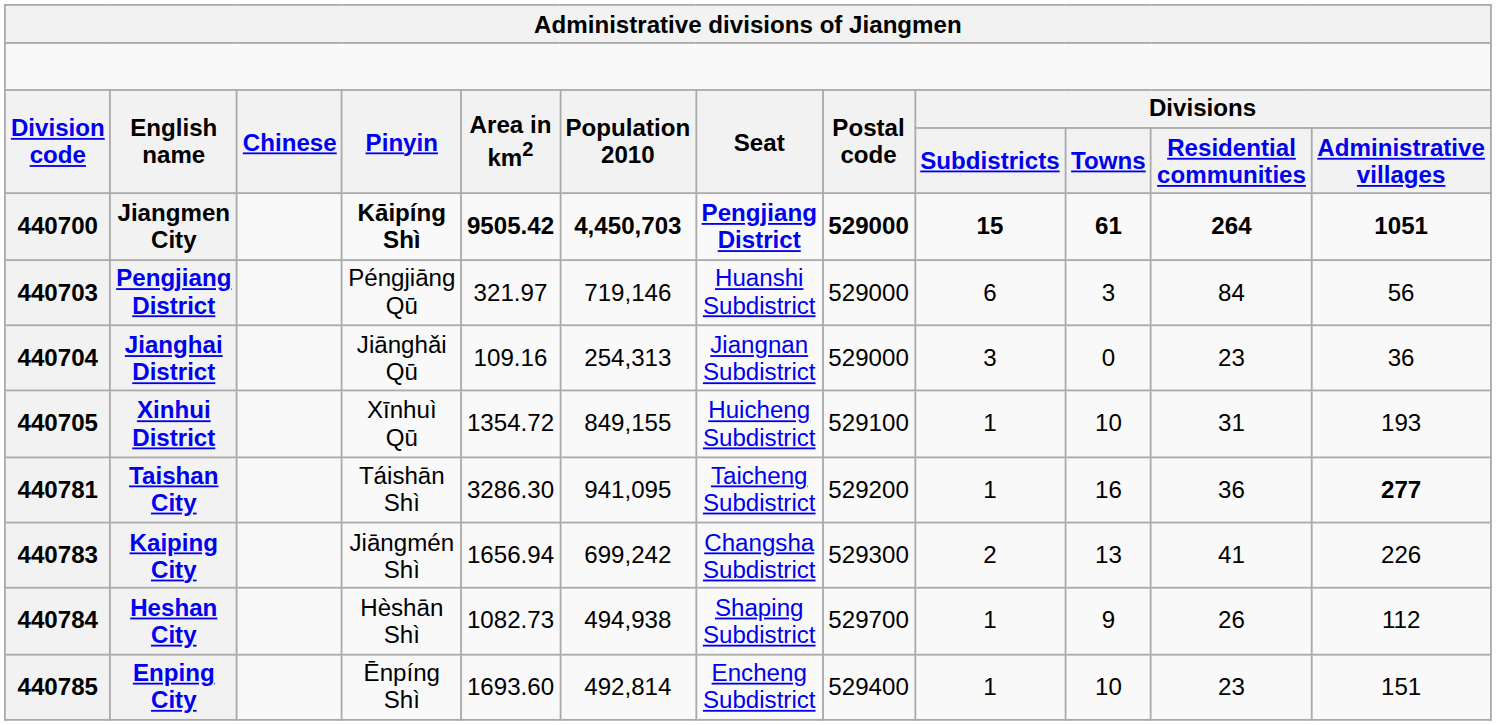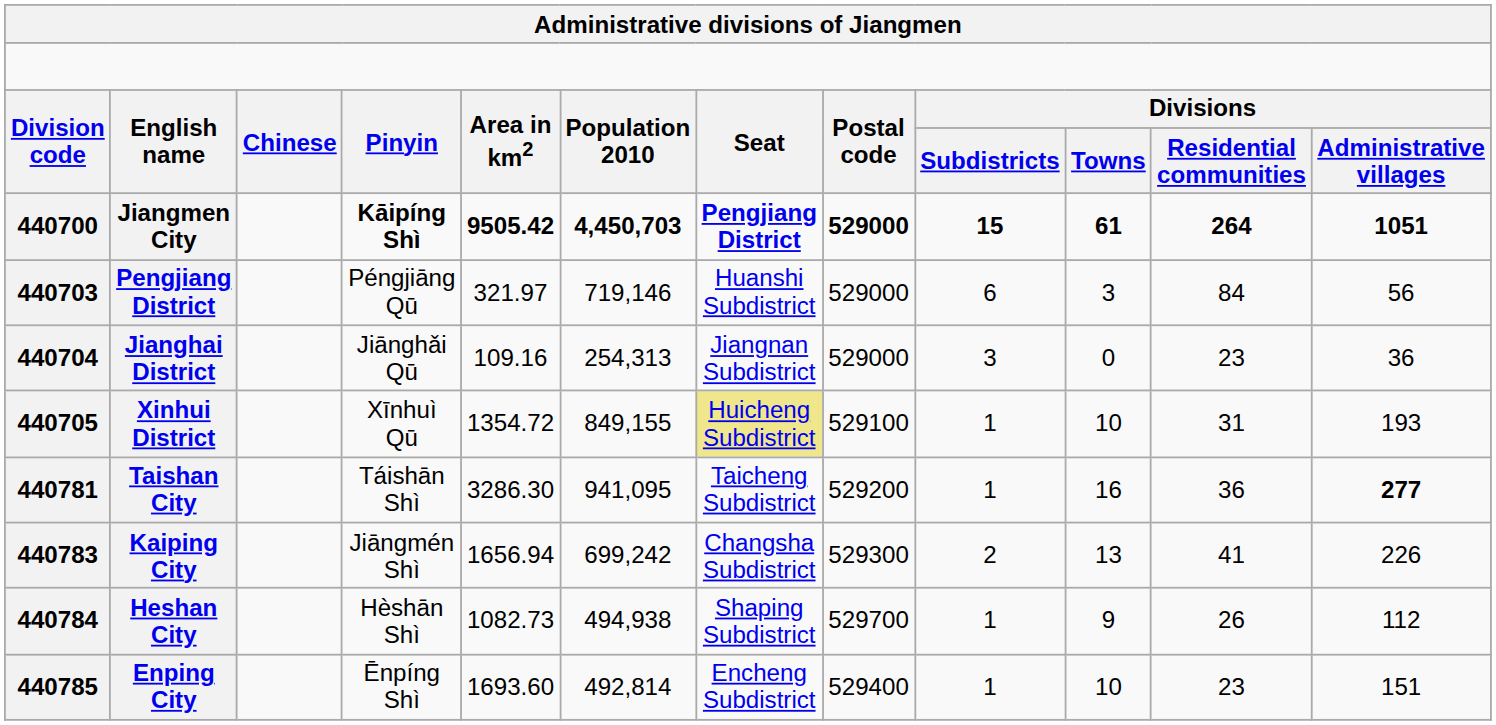(759, 424) no background -> (759, 424) khaki background
